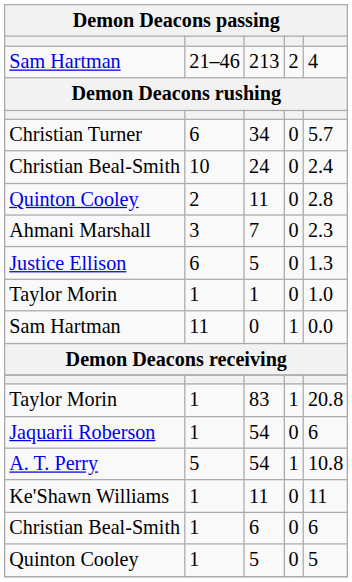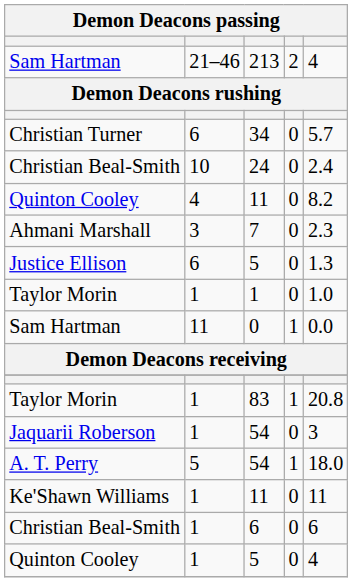(194, 198) 2 -> (194, 198) 4
(321, 198) 2.8 -> (321, 198) 8.2
(313, 432) 6 -> (313, 432) 3
(326, 464) 10.8 -> (326, 464) 18.0
(313, 559) 5 -> (313, 559) 4
